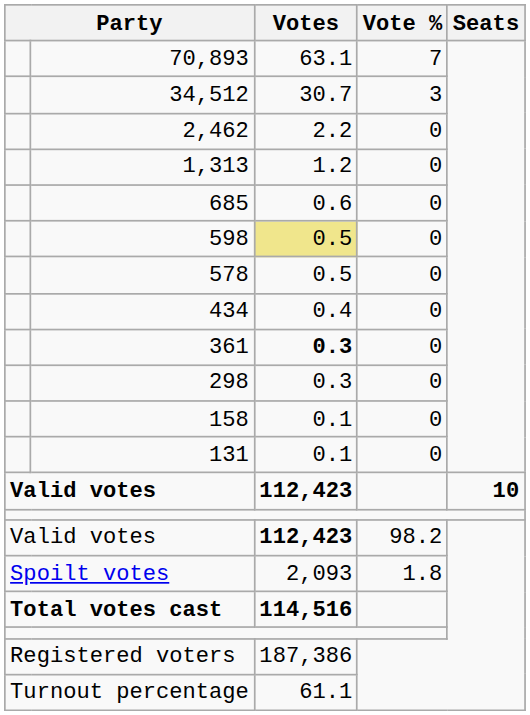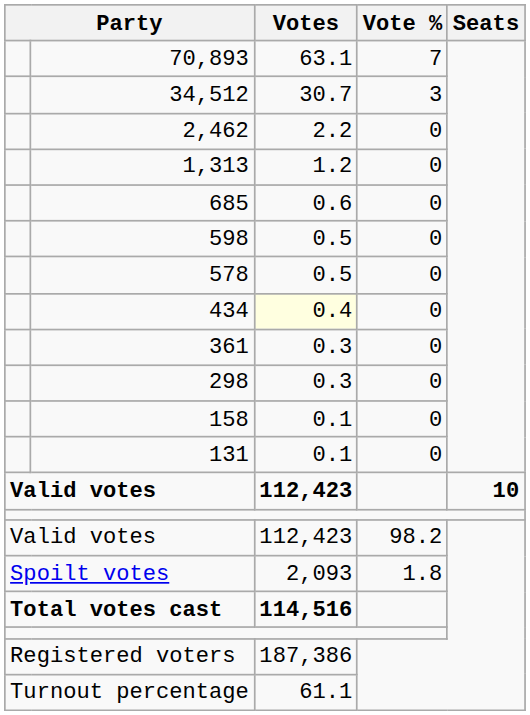(332, 239) khaki background -> (332, 239) no background
(332, 311) no background -> (332, 311) lightyellow background
(332, 347) bold -> (332, 347) normal
(306, 538) bold -> (306, 538) normal
